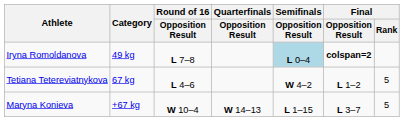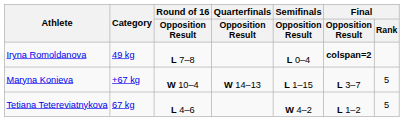(298, 60) lightblue background -> (298, 60) no background
rows swapped: (57, 80) <-> (40, 105)
